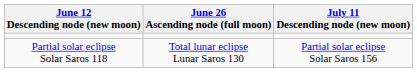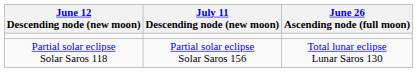columns swapped: (208, 19) <-> (343, 19)
